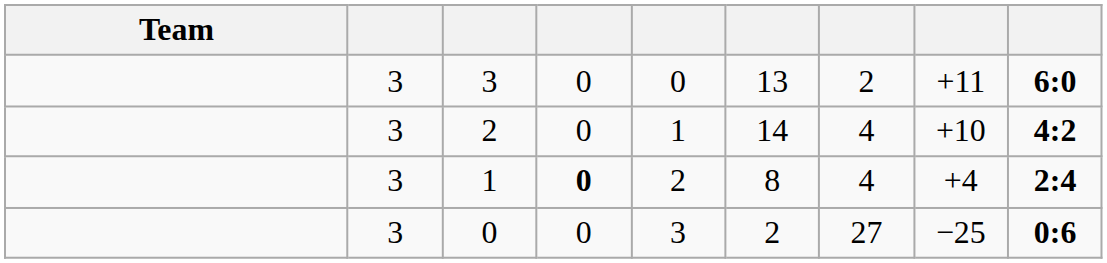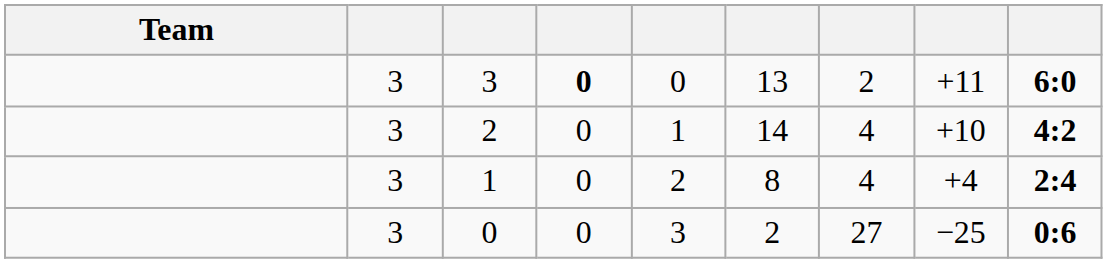(584, 80) normal -> (584, 80) bold
(584, 181) bold -> (584, 181) normal
